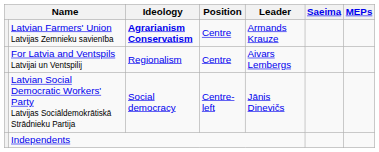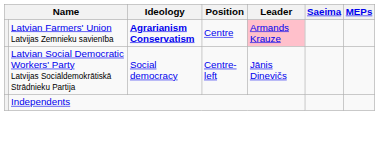(267, 33) no background -> (269, 33) pink background
- row: (63, 59)
